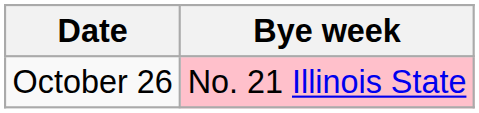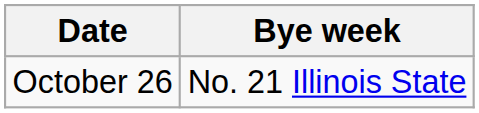(327, 82) pink background -> (327, 82) no background
